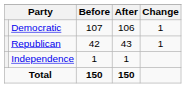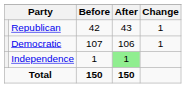rows swapped: (36, 28) <-> (36, 43)
(126, 59) no background -> (126, 59) lightgreen background
